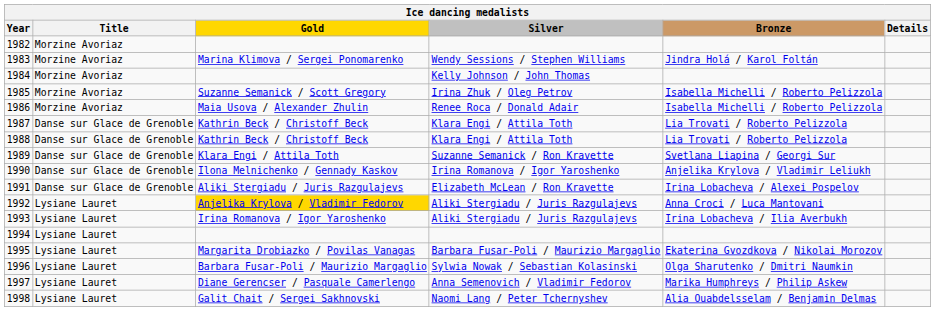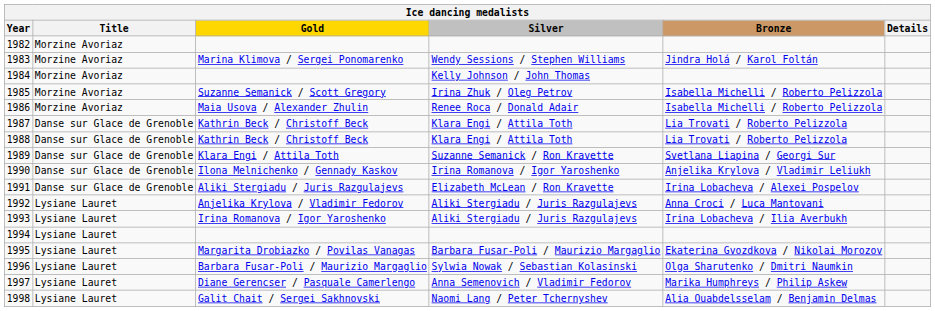(301, 203) gold background -> (301, 203) no background
